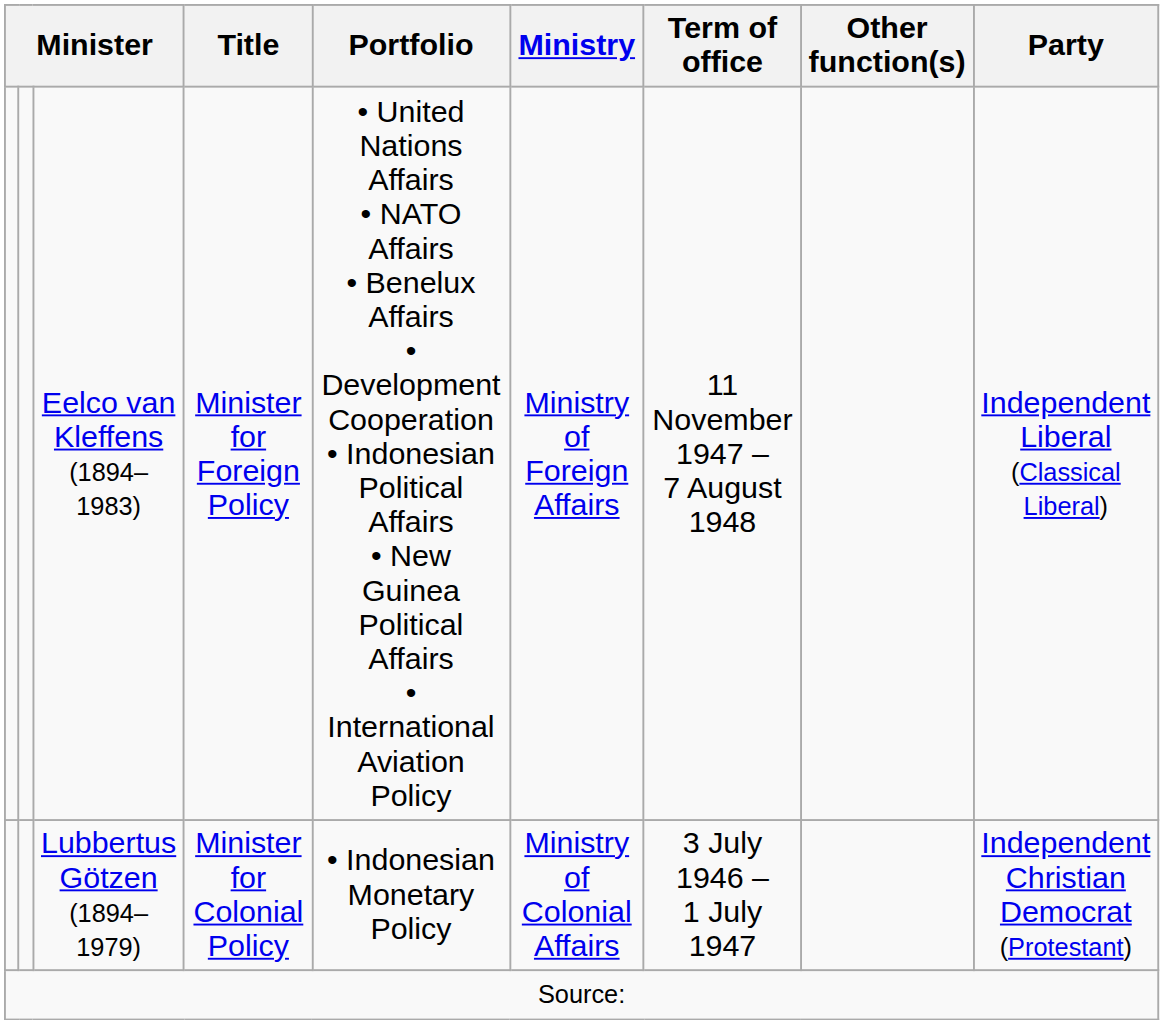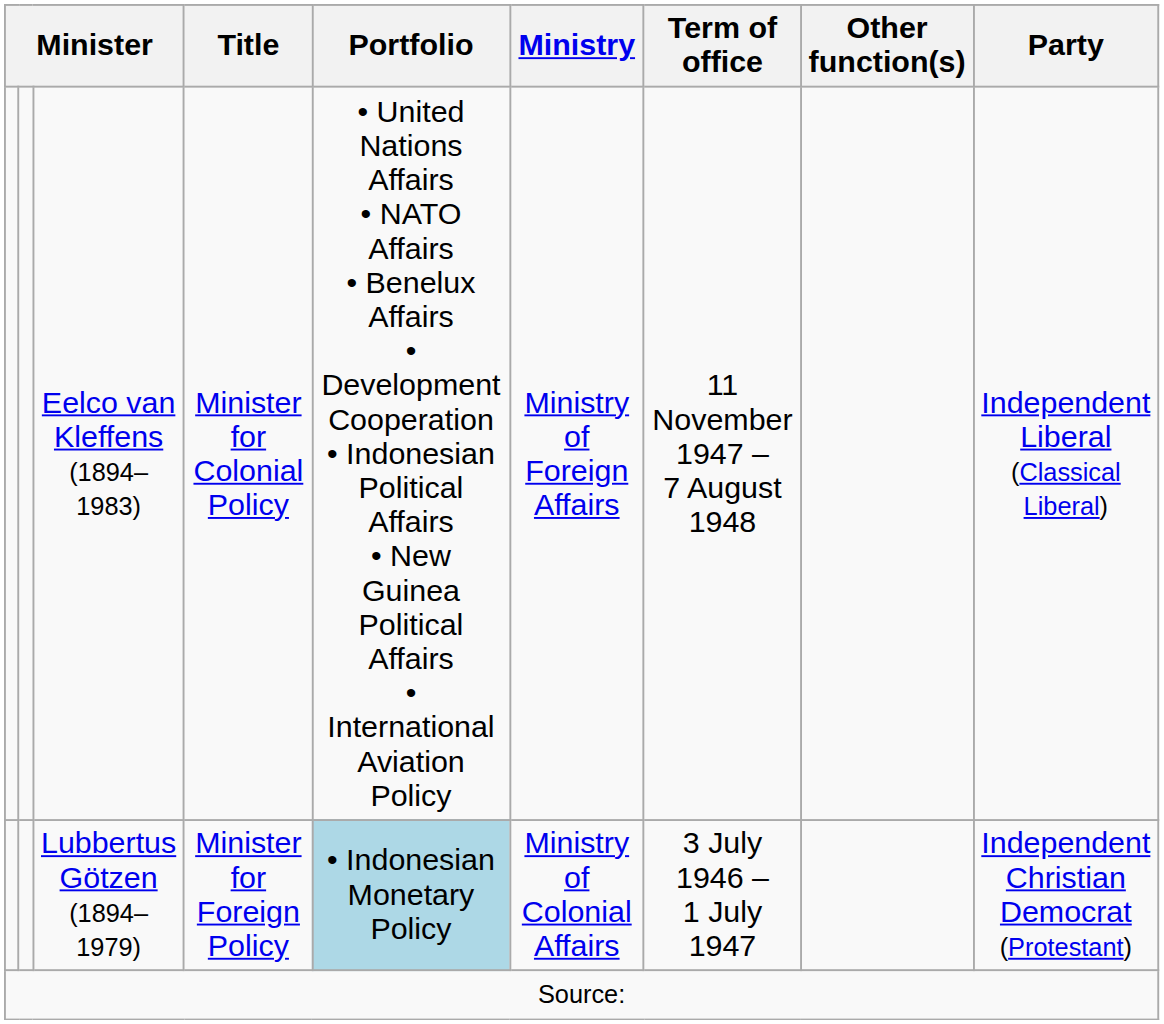(248, 453) Minister for Foreign Policy -> (248, 453) Minister for Colonial Policy
(248, 894) Minister for Colonial Policy -> (248, 894) Minister for Foreign Policy
(411, 894) no background -> (411, 894) lightblue background
